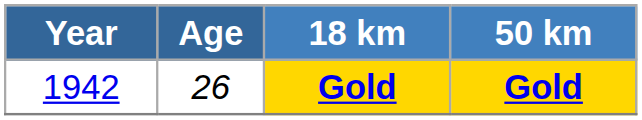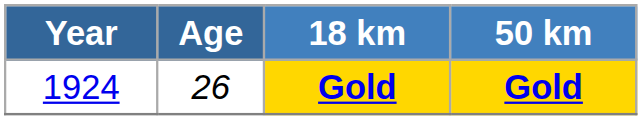(81, 87) 1942 -> (81, 87) 1924
